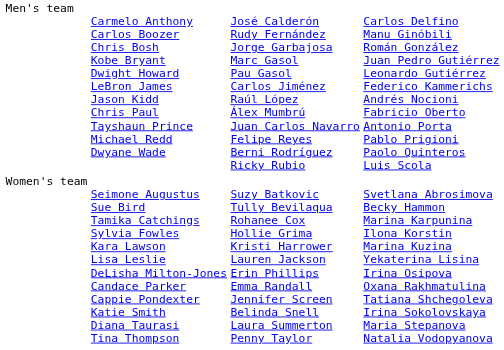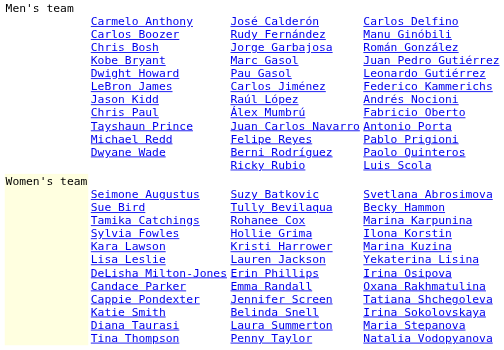(46, 181) no background -> (46, 181) lightyellow background
